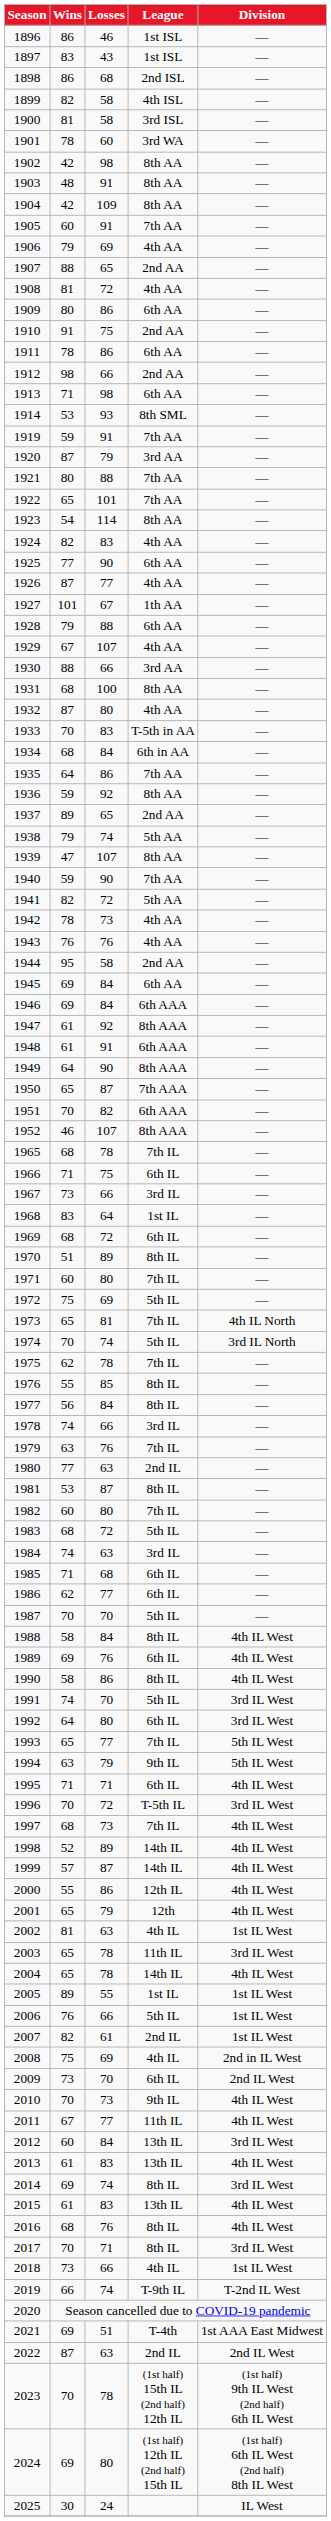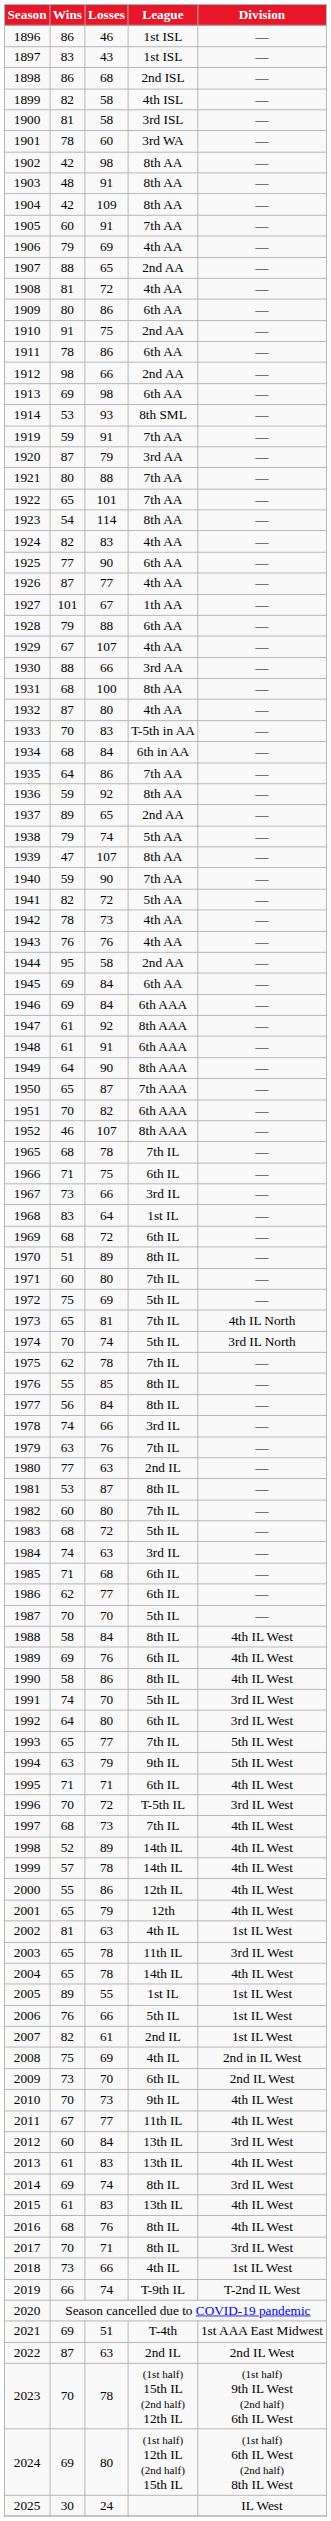(67, 394) 71 -> (67, 394) 69
(107, 1868) 87 -> (107, 1868) 78
